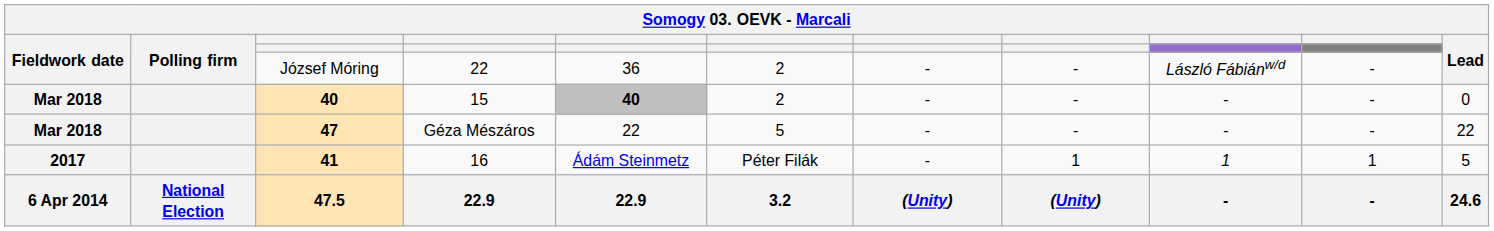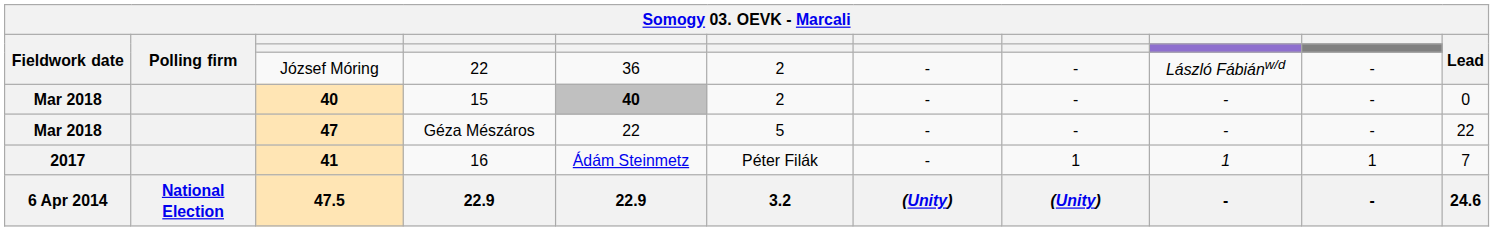(1466, 160) 5 -> (1466, 160) 7
